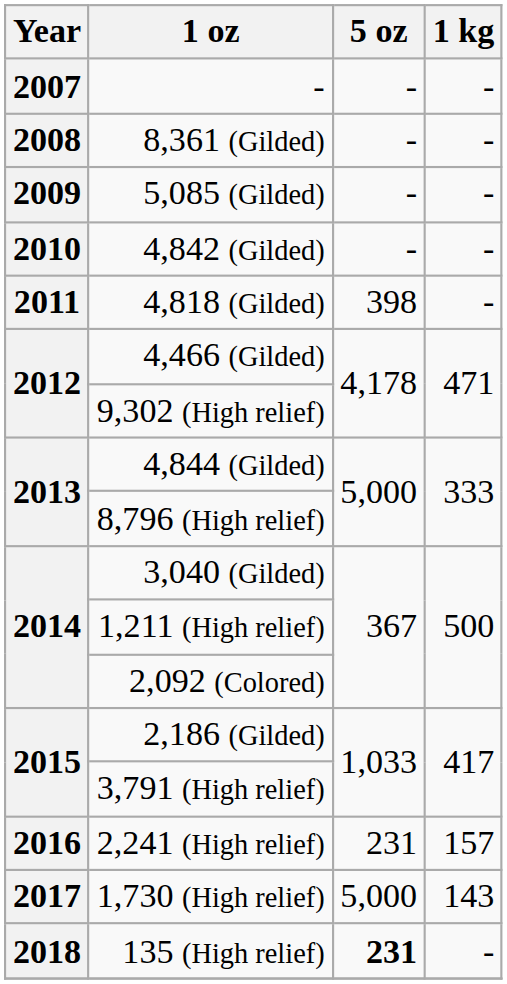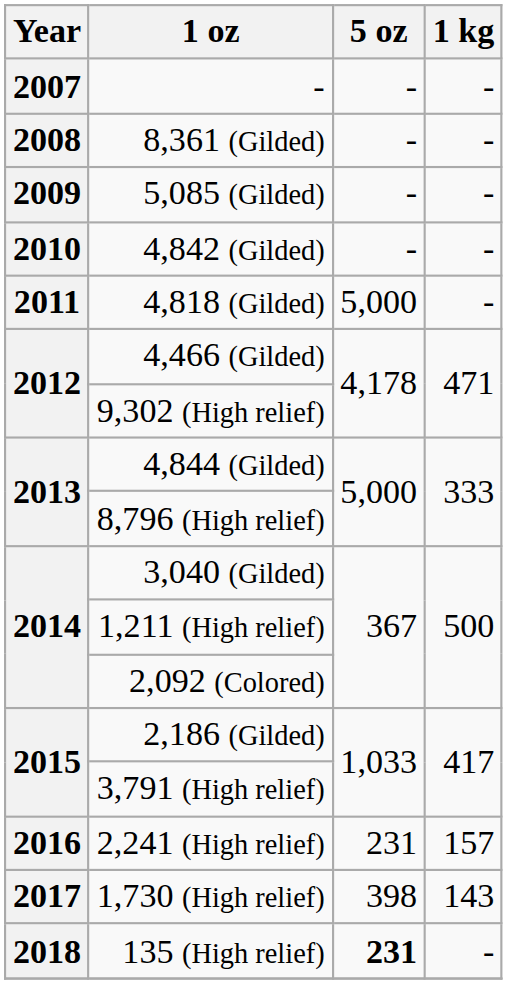(391, 301) 398 -> (379, 301) 5,000
(379, 896) 5,000 -> (391, 896) 398
